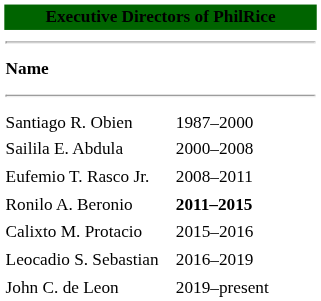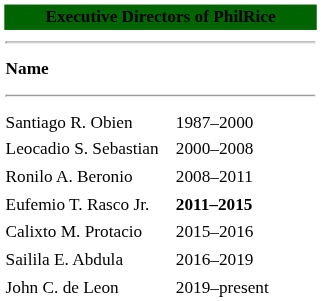(64, 149) Sailila E. Abdula -> (82, 149) Leocadio S. Sebastian
(77, 177) Eufemio T. Rasco Jr. -> (69, 177) Ronilo A. Beronio
(69, 204) Ronilo A. Beronio -> (77, 204) Eufemio T. Rasco Jr.
(82, 259) Leocadio S. Sebastian -> (64, 259) Sailila E. Abdula
